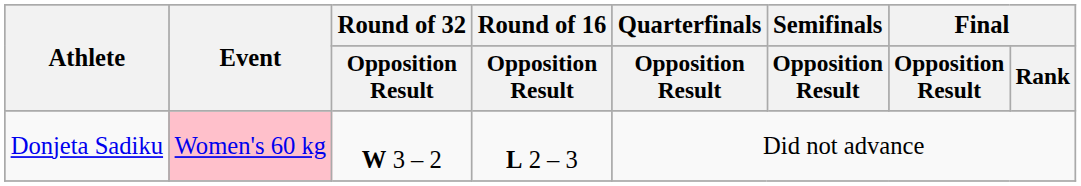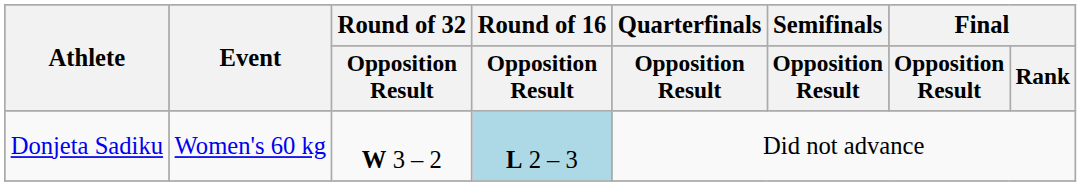(250, 146) pink background -> (250, 146) no background
(542, 160) no background -> (542, 160) lightblue background
